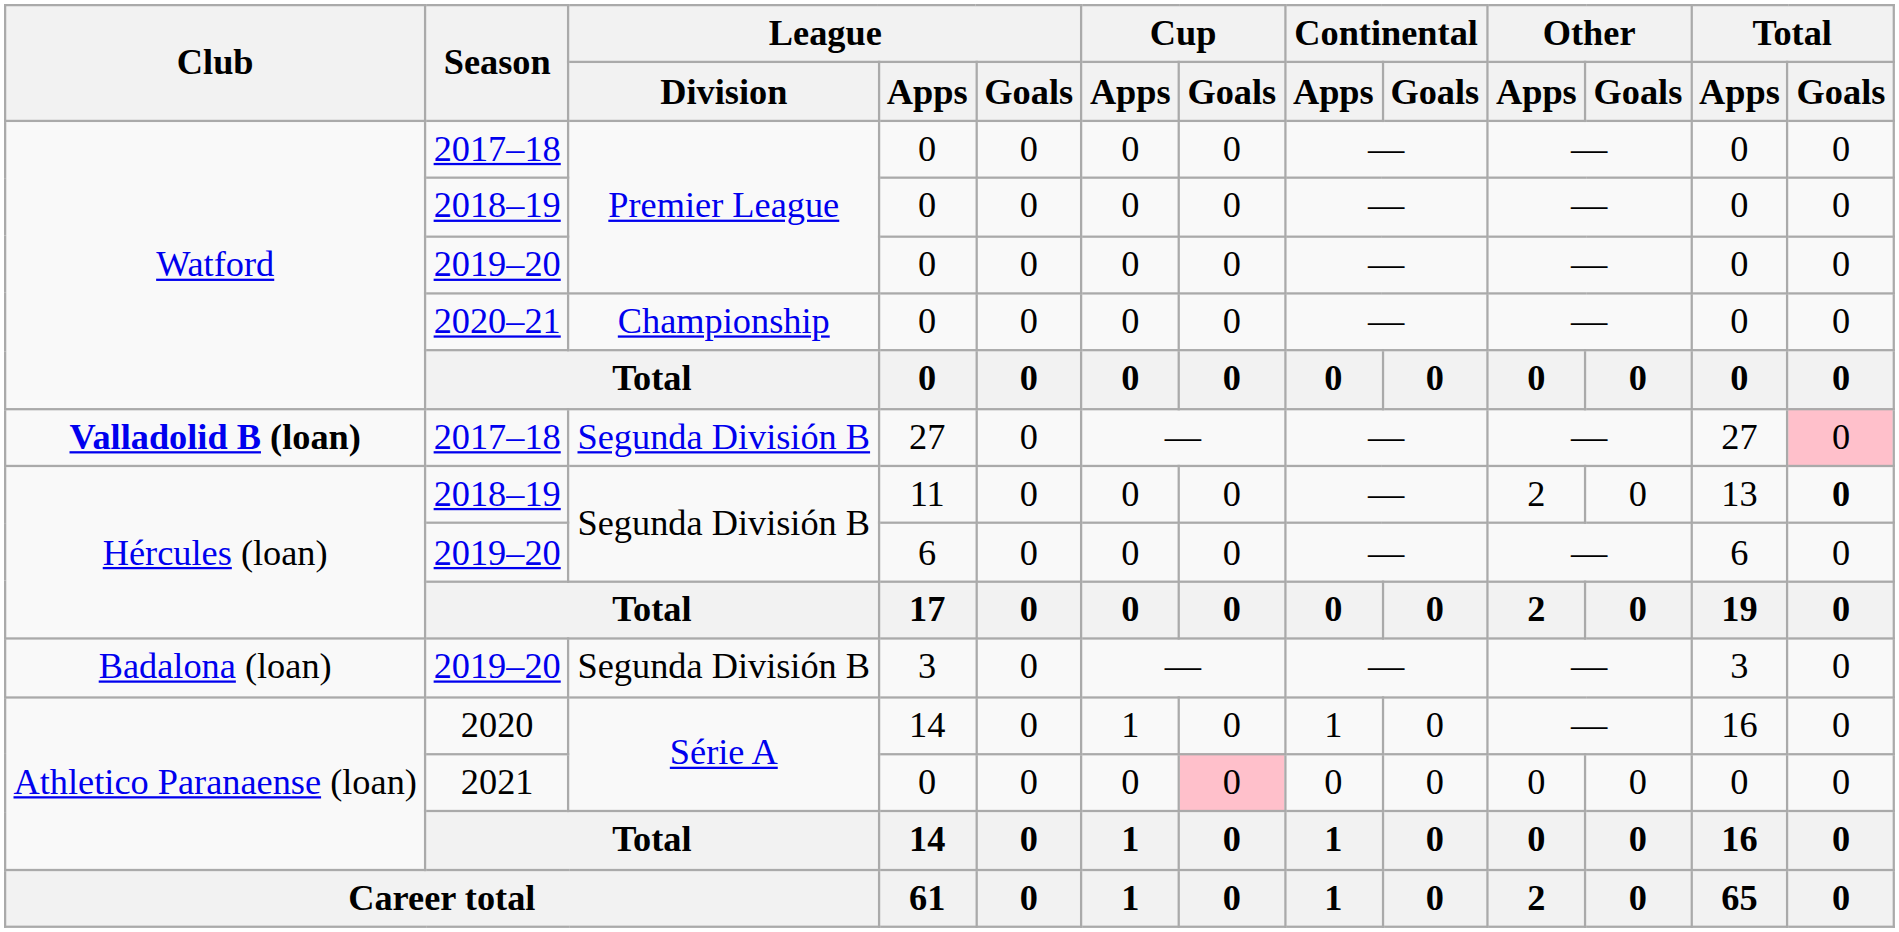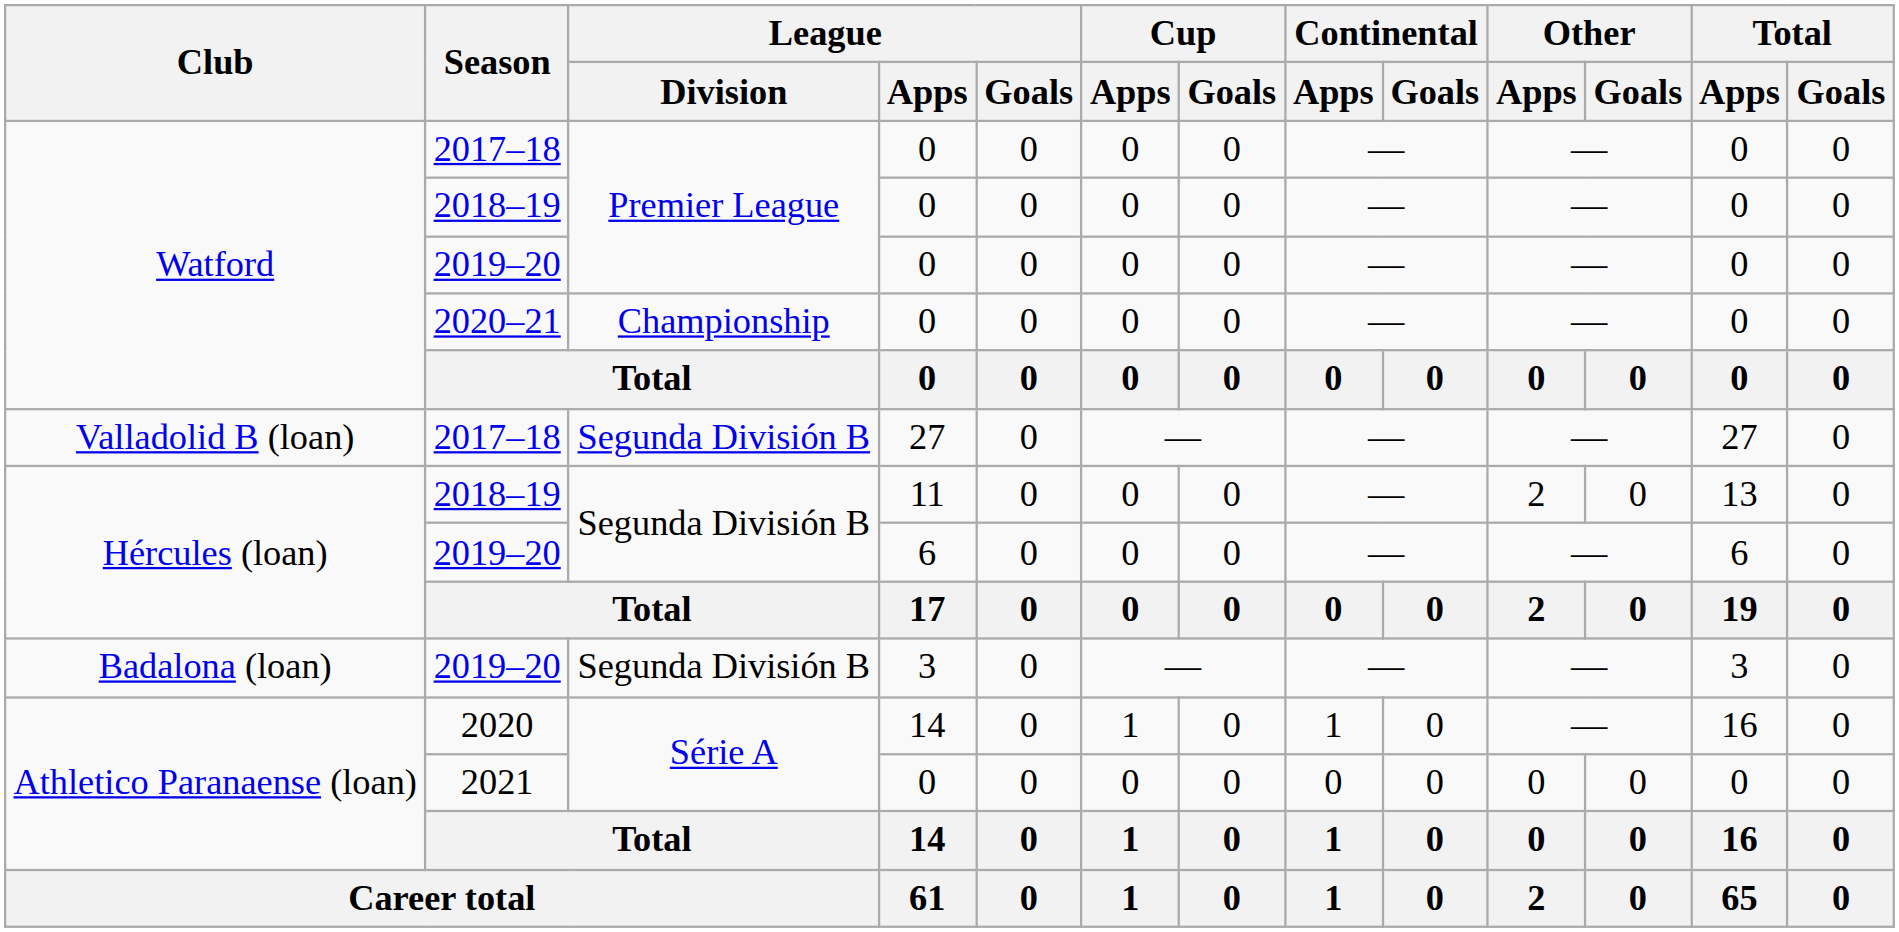(215, 436) bold -> (215, 436) normal
(1841, 436) pink background -> (1841, 436) no background
(1841, 494) bold -> (1841, 494) normal
(1232, 782) pink background -> (1232, 782) no background
